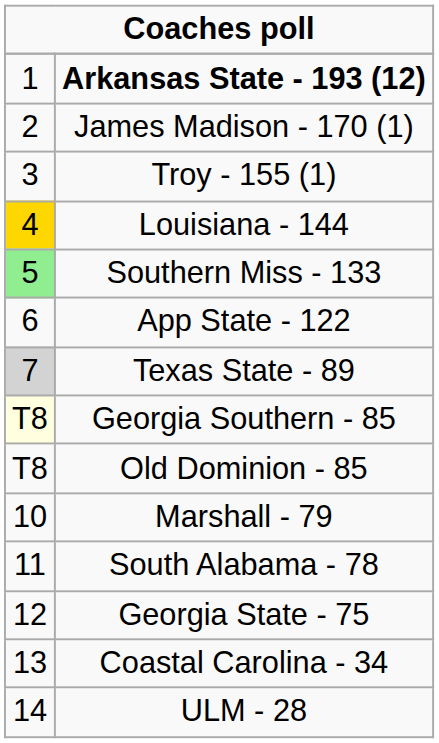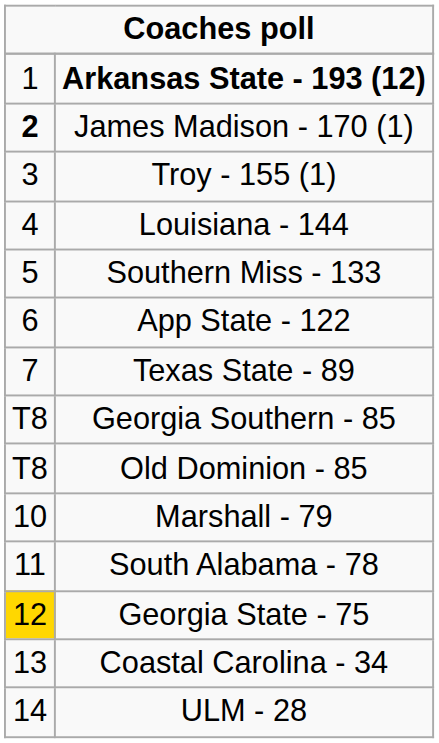(30, 127) normal -> (30, 127) bold
(30, 224) gold background -> (30, 224) no background
(30, 273) lightgreen background -> (30, 273) no background
(30, 370) lightgrey background -> (30, 370) no background
(30, 419) lightyellow background -> (30, 419) no background
(30, 614) no background -> (30, 614) gold background
